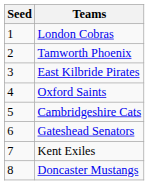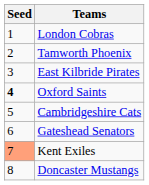(10, 92) normal -> (10, 92) bold
(10, 151) no background -> (10, 151) lightsalmon background
